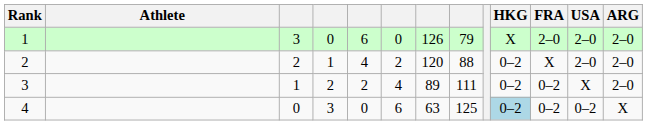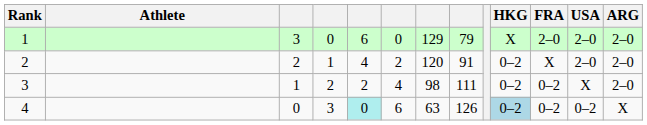(432, 39) 126 -> (432, 39) 129
(466, 62) 88 -> (466, 62) 91
(432, 85) 89 -> (432, 85) 98
(364, 108) no background -> (364, 108) paleturquoise background
(466, 108) 125 -> (466, 108) 126
